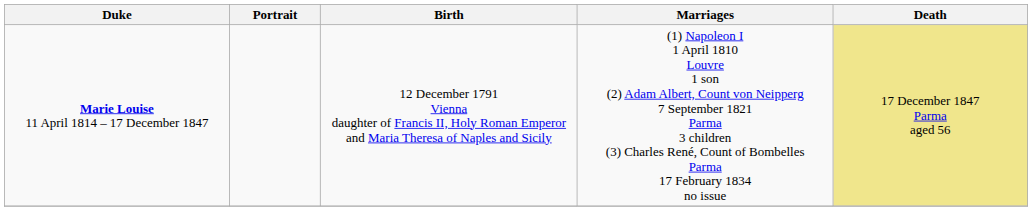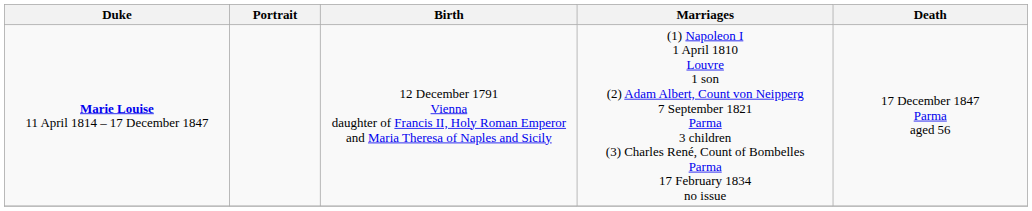(930, 115) khaki background -> (930, 115) no background
